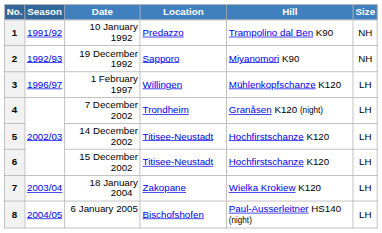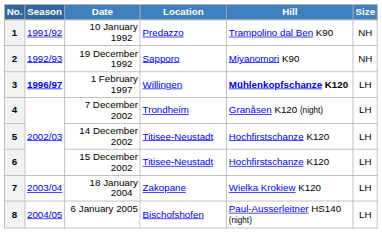(45, 84) normal -> (45, 84) bold
(285, 84) normal -> (288, 84) bold
